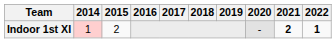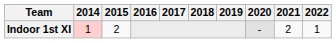(288, 29) bold -> (288, 29) normal
(317, 29) bold -> (317, 29) normal
